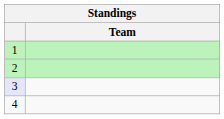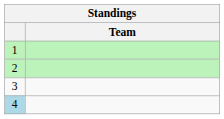(15, 86) lavender background -> (15, 86) no background
(15, 104) no background -> (15, 104) lightblue background
